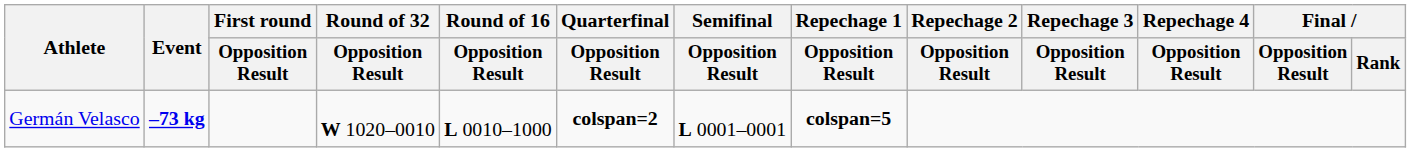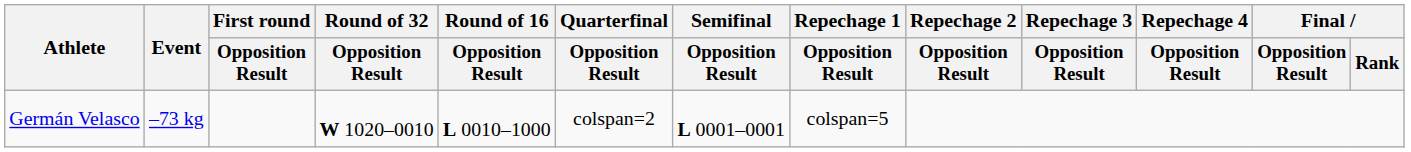(177, 118) bold -> (176, 118) normal
(615, 118) bold -> (614, 118) normal
(849, 118) bold -> (848, 118) normal
